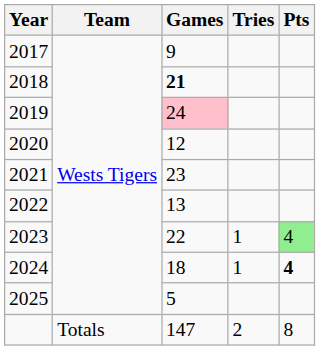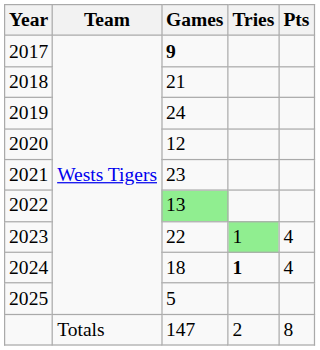(171, 50) normal -> (171, 50) bold
(176, 81) bold -> (176, 81) normal
(176, 112) pink background -> (176, 112) no background
(176, 205) no background -> (176, 205) lightgreen background
(237, 236) no background -> (237, 236) lightgreen background
(288, 236) lightgreen background -> (288, 236) no background
(237, 267) normal -> (237, 267) bold
(288, 267) bold -> (288, 267) normal
